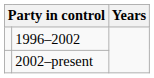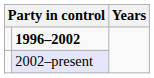(48, 38) normal -> (48, 38) bold
(54, 61) no background -> (54, 61) lavender background
